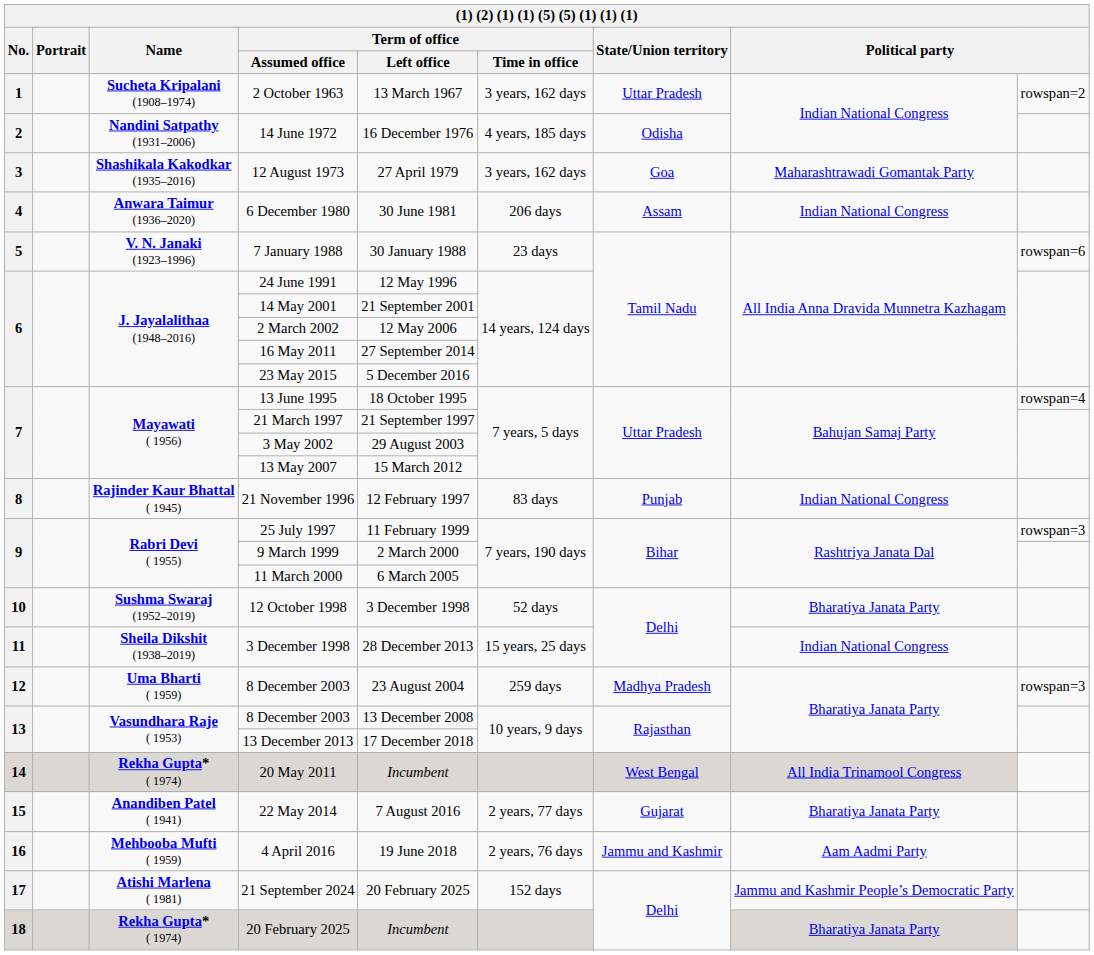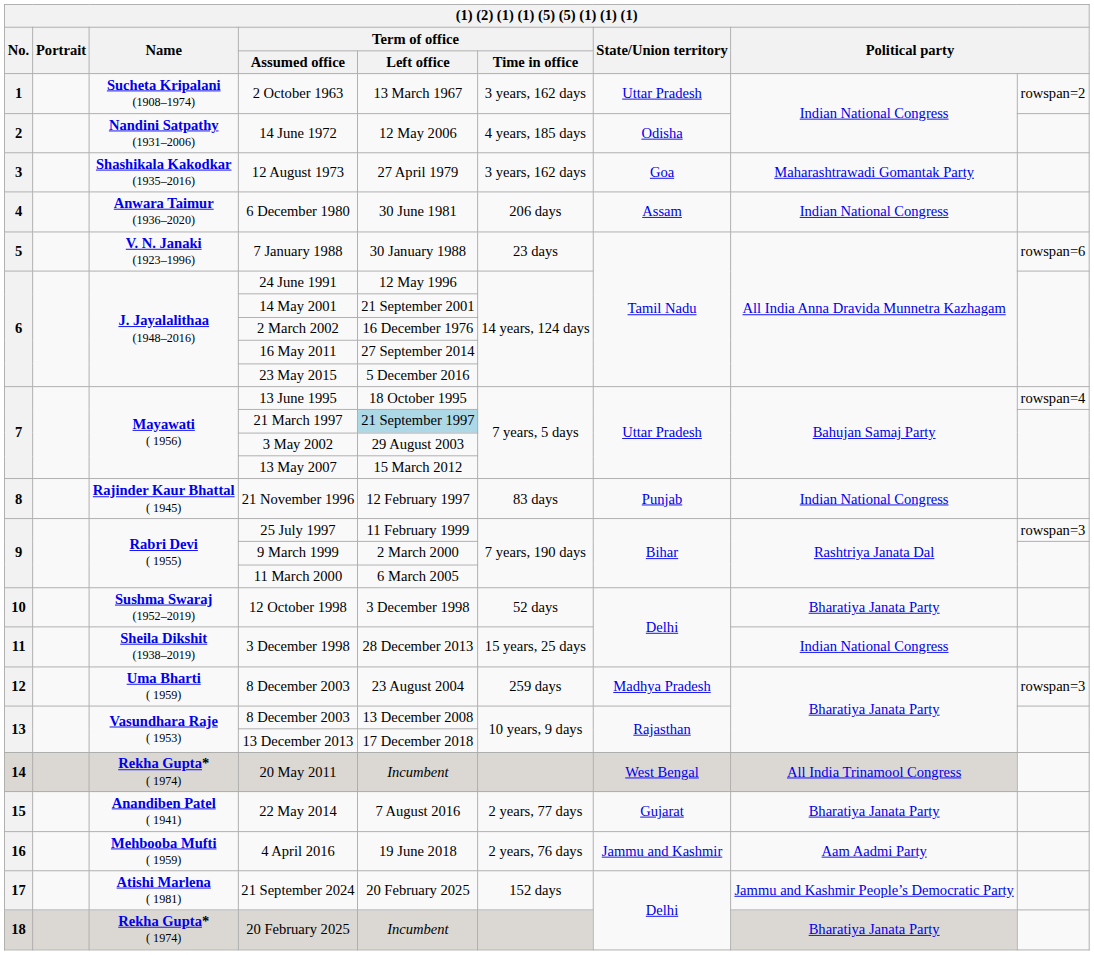(418, 132) 16 December 1976 -> (418, 132) 12 May 2006
(418, 328) 12 May 2006 -> (418, 328) 16 December 1976
(418, 421) no background -> (418, 421) lightblue background
